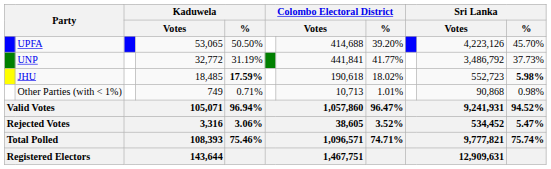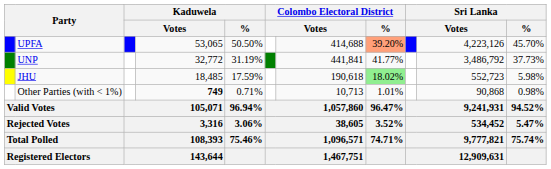(388, 44) no background -> (388, 44) lightsalmon background
(246, 76) bold -> (247, 76) normal
(388, 76) no background -> (388, 76) lightgreen background
(530, 76) bold -> (531, 76) normal
(215, 92) normal -> (215, 92) bold
